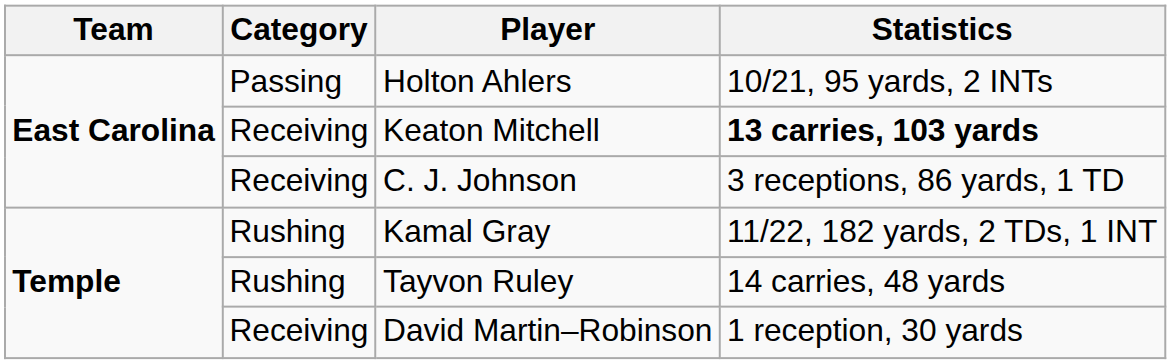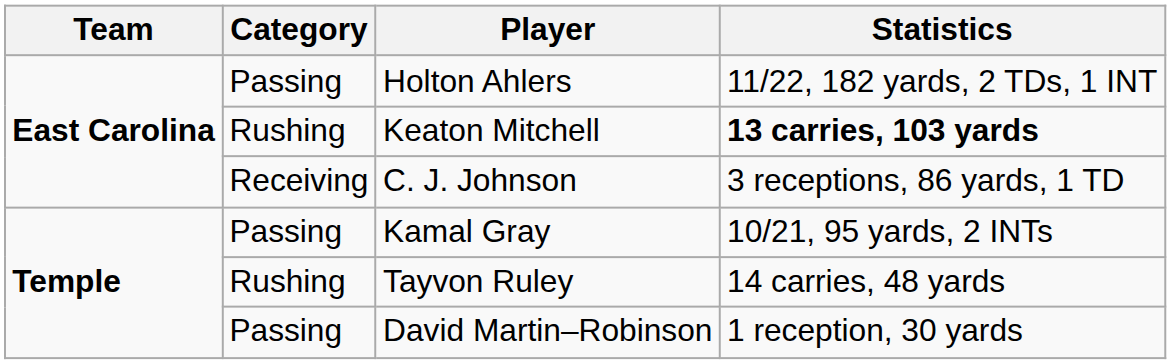(890, 80) 10/21, 95 yards, 2 INTs -> (942, 80) 11/22, 182 yards, 2 TDs, 1 INT
(299, 130) Receiving -> (287, 130) Rushing
(287, 231) Rushing -> (286, 231) Passing
(942, 231) 11/22, 182 yards, 2 TDs, 1 INT -> (890, 231) 10/21, 95 yards, 2 INTs
(299, 331) Receiving -> (286, 331) Passing
